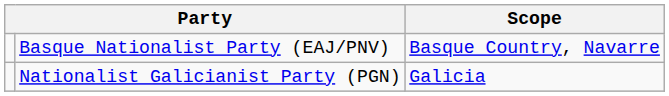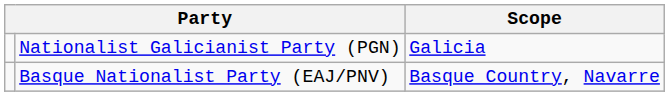rows swapped: (204, 48) <-> (210, 76)
